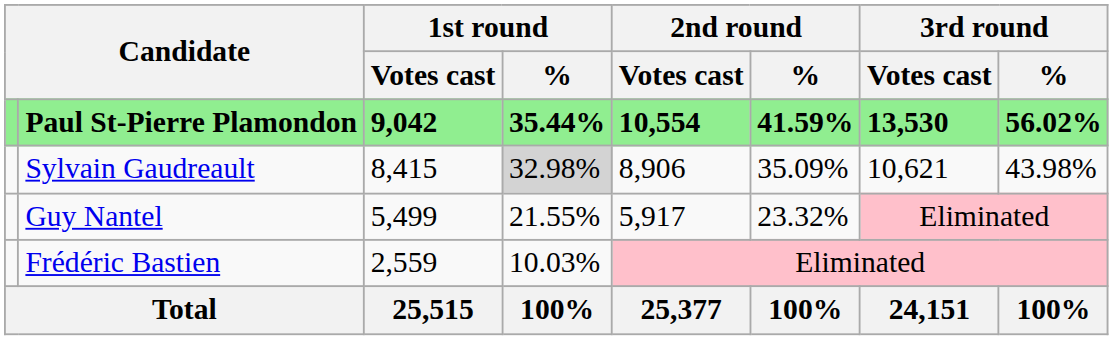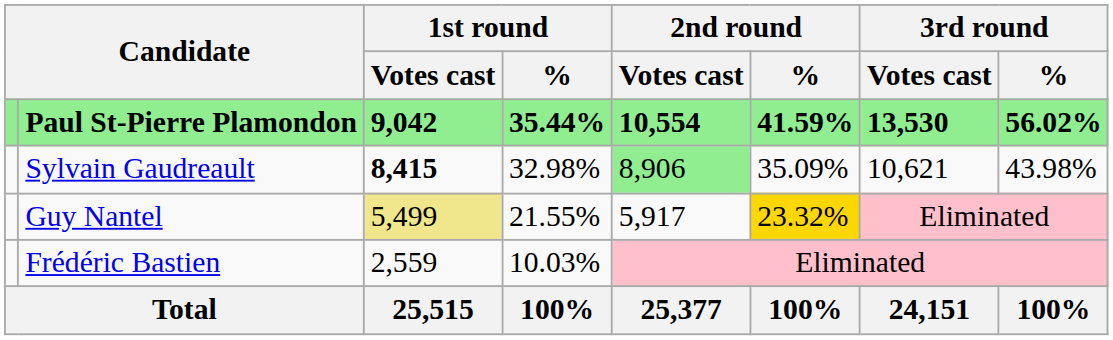(404, 168) normal -> (404, 168) bold
(555, 168) lightgrey background -> (555, 168) no background
(652, 168) no background -> (652, 168) lightgreen background
(404, 215) no background -> (404, 215) khaki background
(803, 215) no background -> (803, 215) gold background
